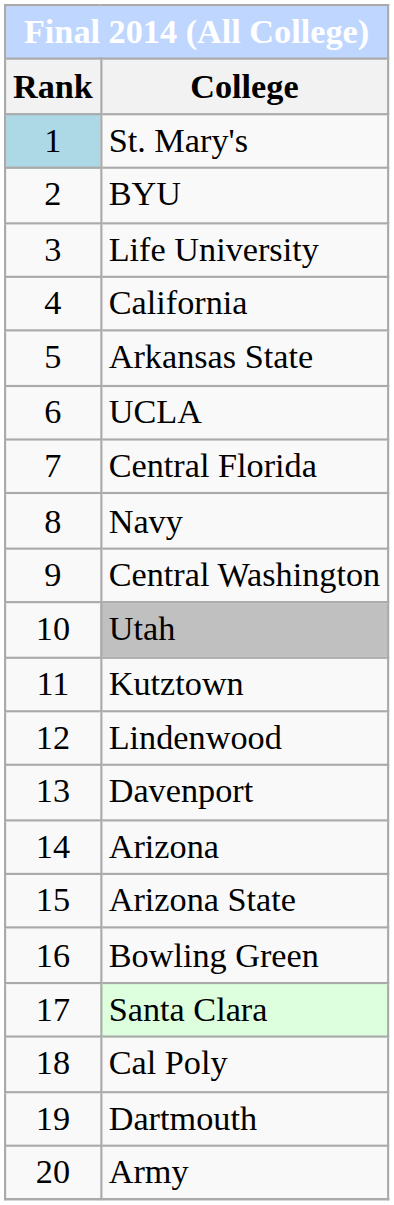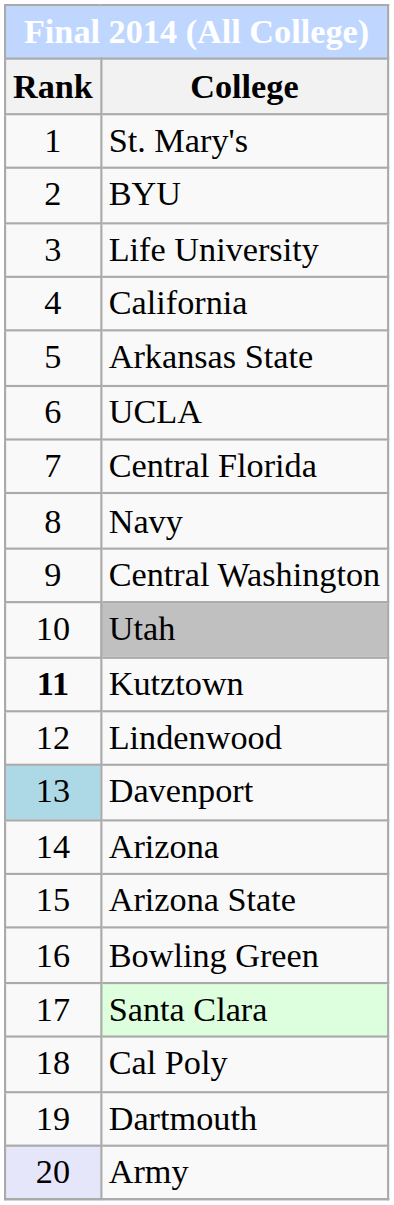(53, 140) lightblue background -> (53, 140) no background
(53, 683) normal -> (53, 683) bold
(53, 791) no background -> (53, 791) lightblue background
(53, 1172) no background -> (53, 1172) lavender background
